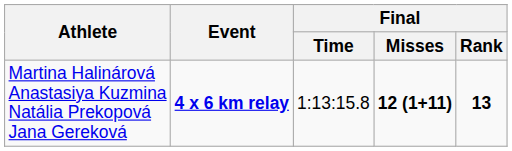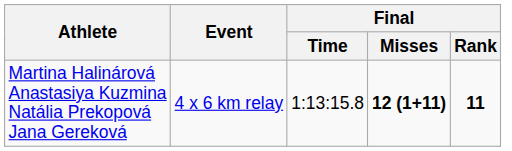(232, 103) bold -> (229, 103) normal
(481, 103) 13 -> (476, 103) 11
